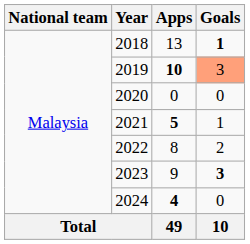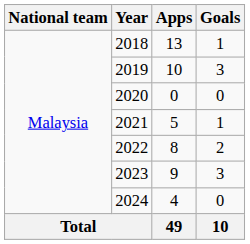(220, 43) bold -> (220, 43) normal
(174, 69) bold -> (174, 69) normal
(220, 69) lightsalmon background -> (220, 69) no background
(174, 122) bold -> (174, 122) normal
(220, 174) bold -> (220, 174) normal
(174, 200) bold -> (174, 200) normal
